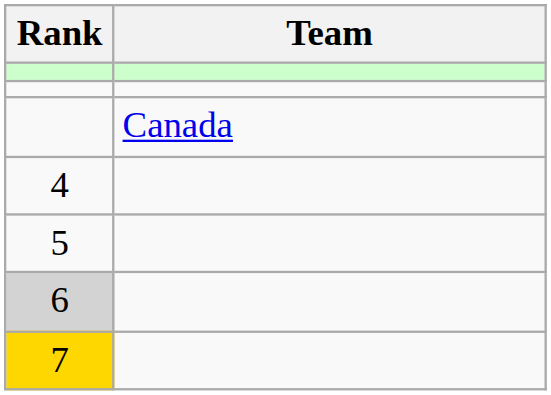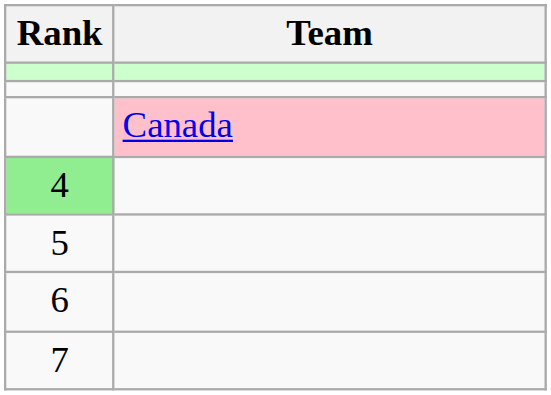(178, 125) no background -> (178, 125) pink background
(60, 184) no background -> (60, 184) lightgreen background
(60, 301) lightgrey background -> (60, 301) no background
(60, 359) gold background -> (60, 359) no background
